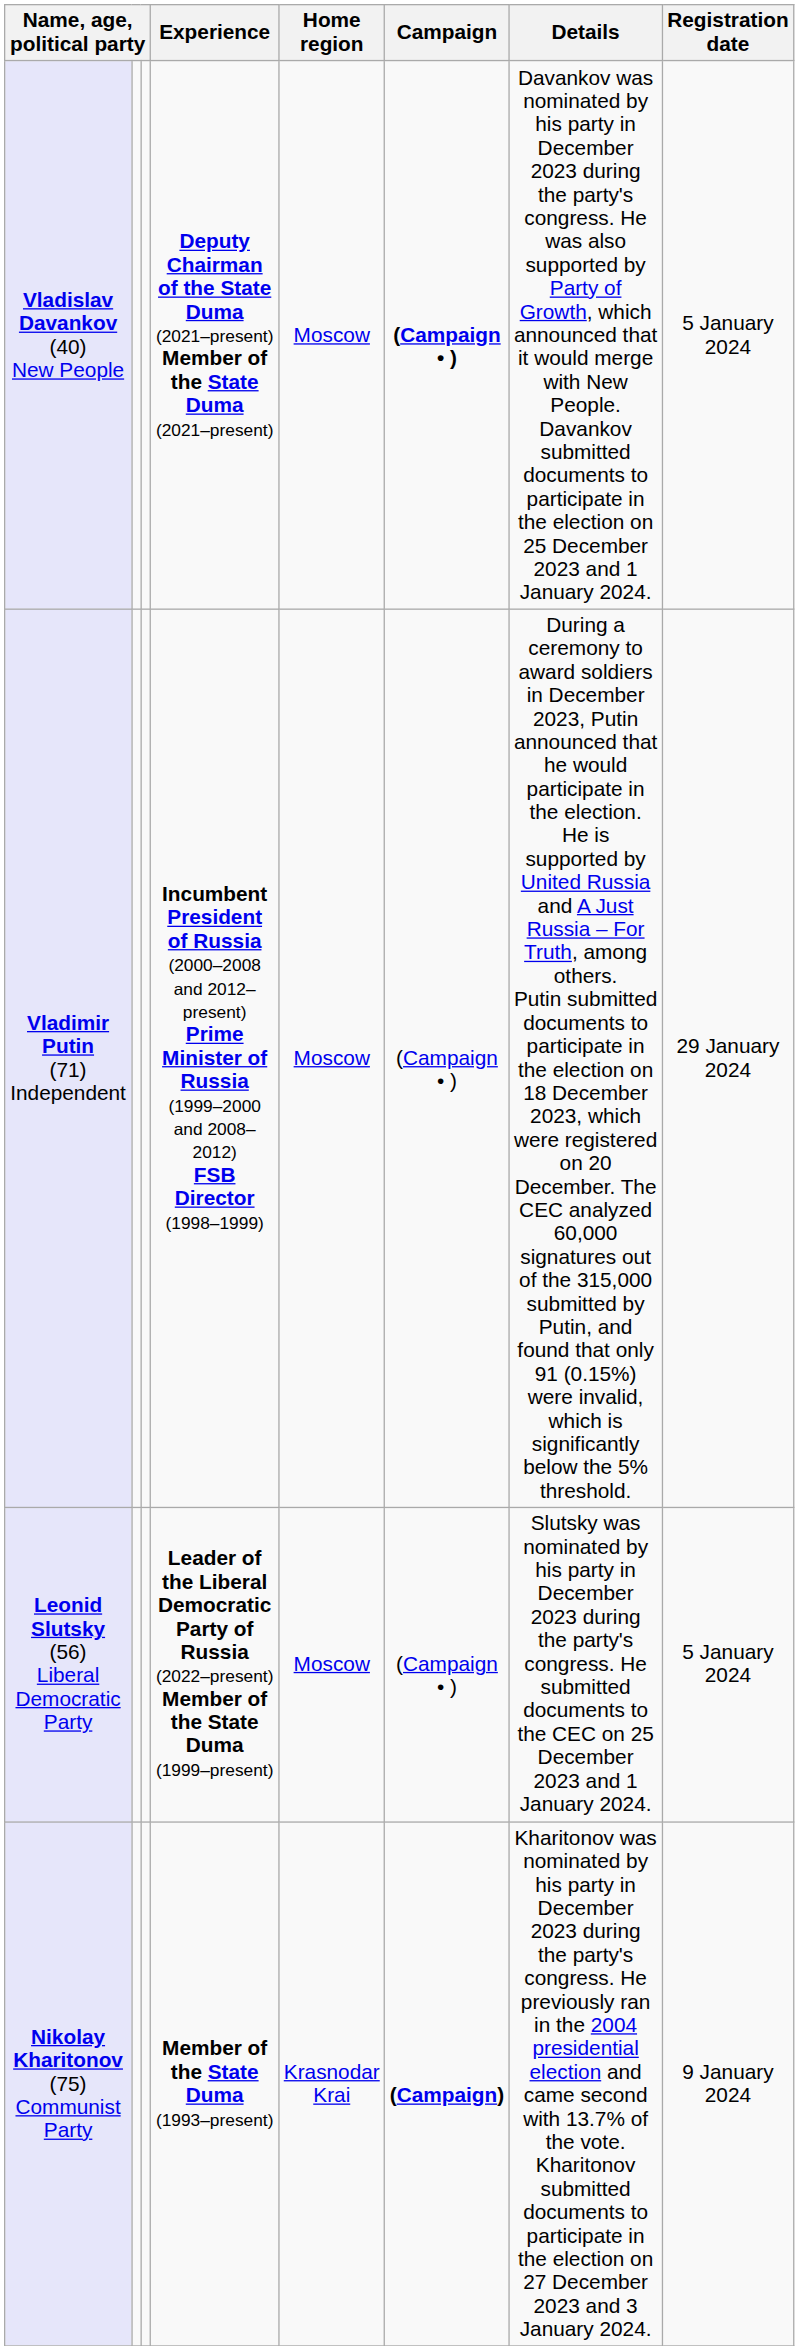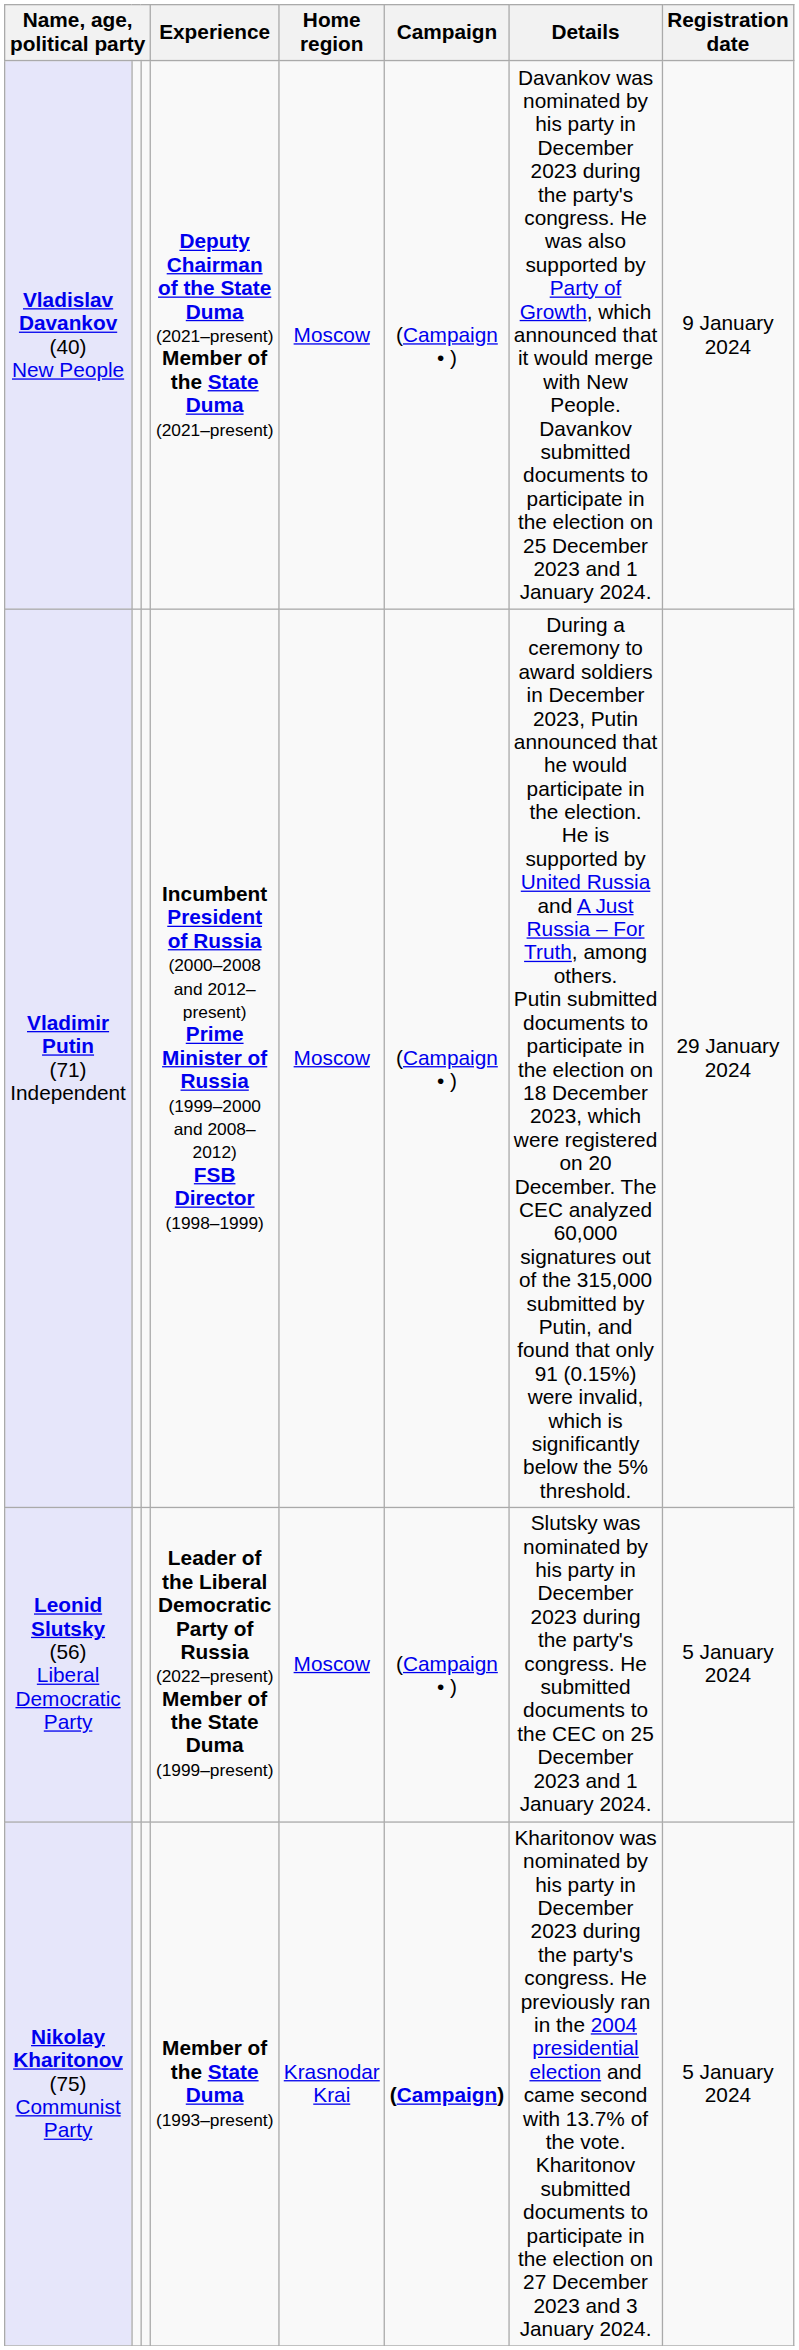(447, 346) bold -> (447, 346) normal
(728, 334) 5 January 2024 -> (728, 334) 9 January 2024
(728, 2083) 9 January 2024 -> (728, 2083) 5 January 2024
